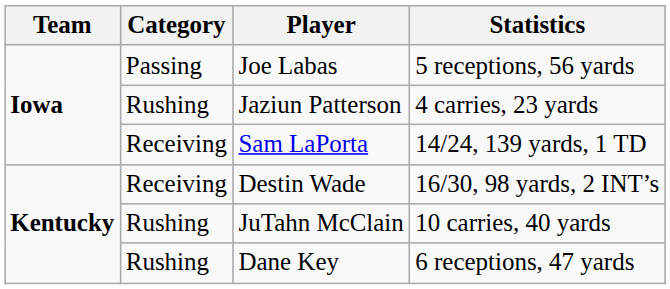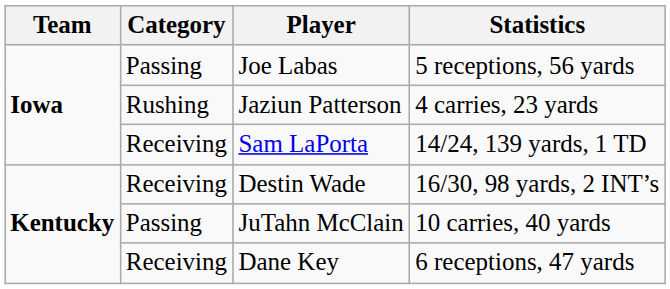(167, 223) Rushing -> (164, 223) Passing
(167, 262) Rushing -> (176, 262) Receiving
